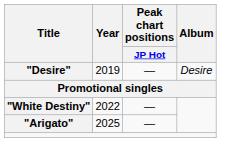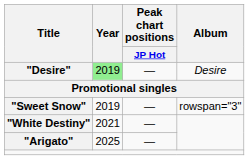(108, 71) no background -> (108, 71) lightgreen background
+ row: (49, 106)
(108, 106) 2022 -> (108, 123) 2021
